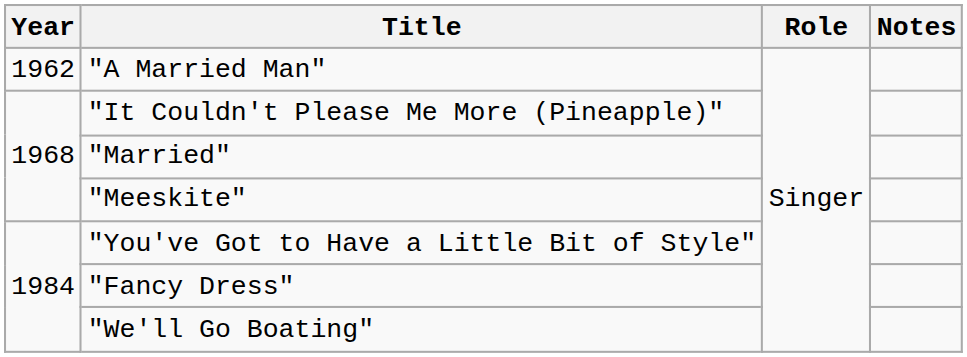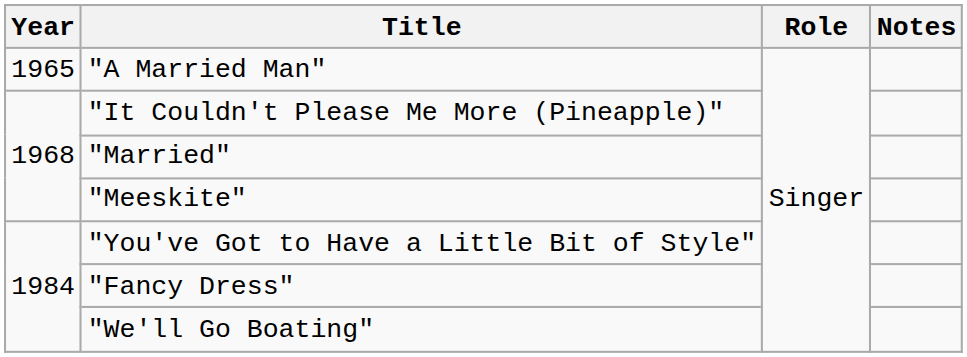(43, 70) 1962 -> (43, 70) 1965
